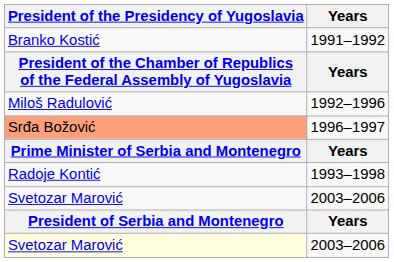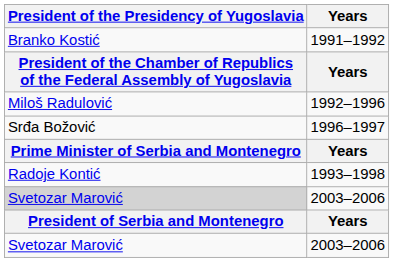(52, 127) lightsalmon background -> (52, 127) no background
(65, 198) no background -> (65, 198) lightgrey background
(65, 245) lightyellow background -> (65, 245) no background
